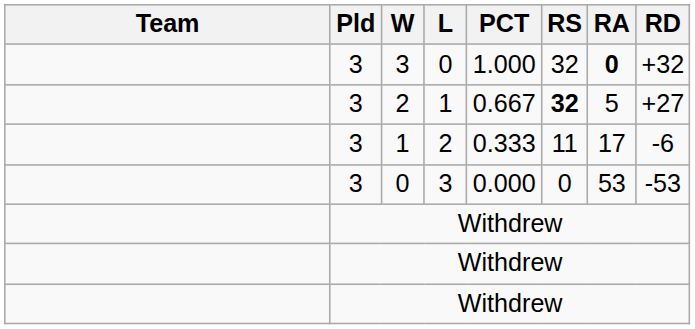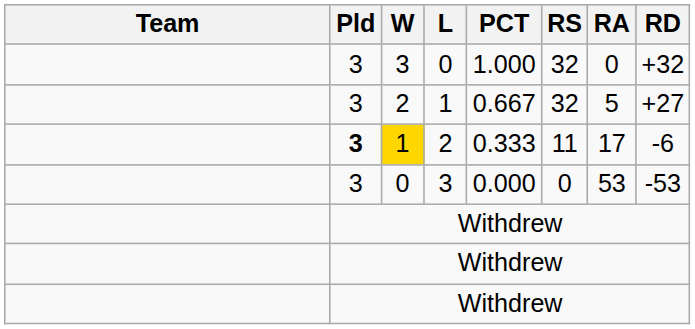(612, 64) bold -> (612, 64) normal
(565, 104) bold -> (565, 104) normal
(356, 143) normal -> (356, 143) bold
(403, 143) no background -> (403, 143) gold background
